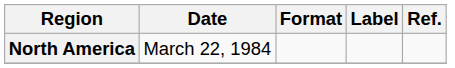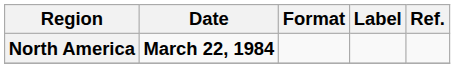(207, 48) normal -> (209, 48) bold
